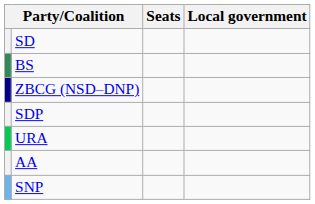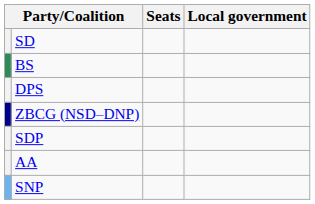+ row: (29, 89)
- row: (31, 138)
